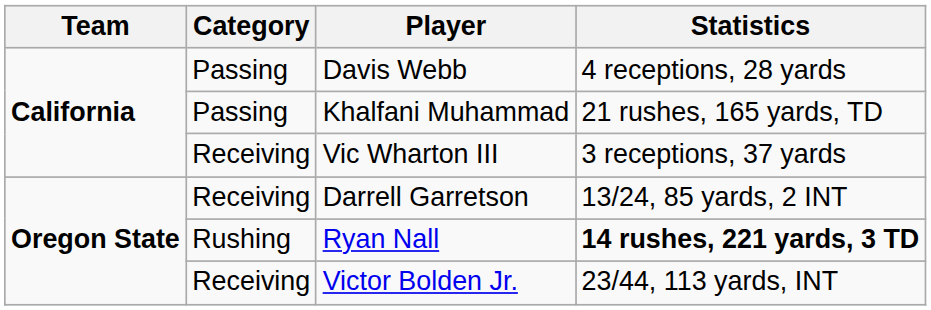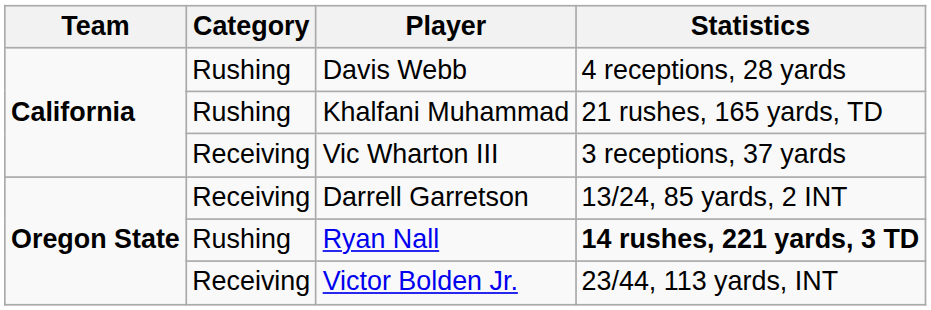(240, 69) Passing -> (242, 69) Rushing
(240, 111) Passing -> (242, 111) Rushing
